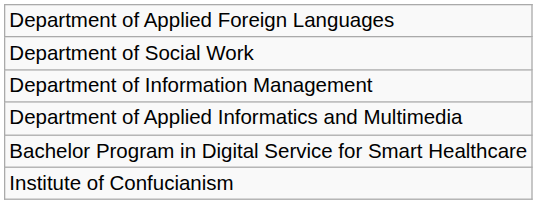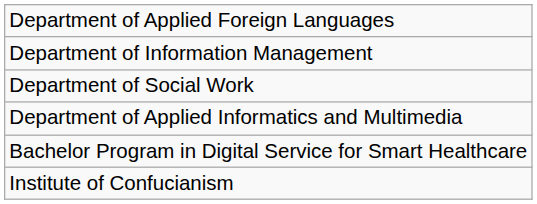(132, 53) Department of Social Work -> (191, 53) Department of Information Management
(191, 85) Department of Information Management -> (132, 85) Department of Social Work
